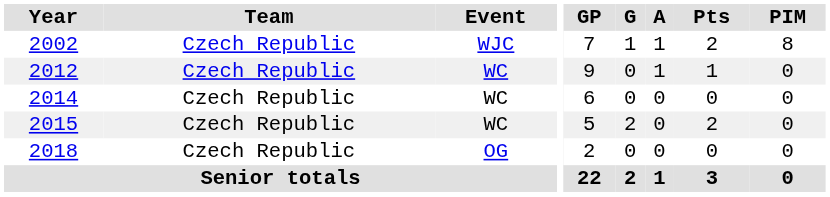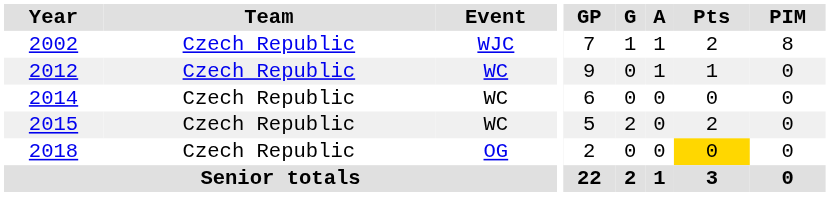(712, 152) no background -> (712, 152) gold background
